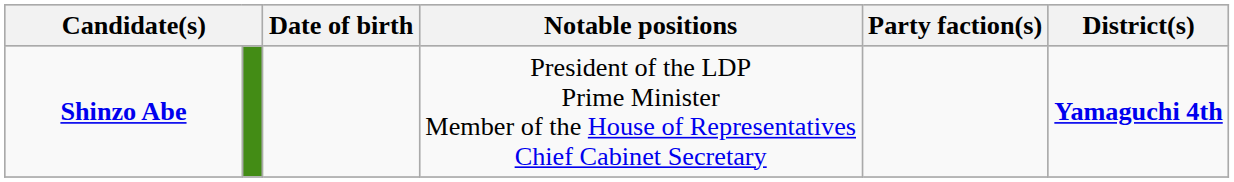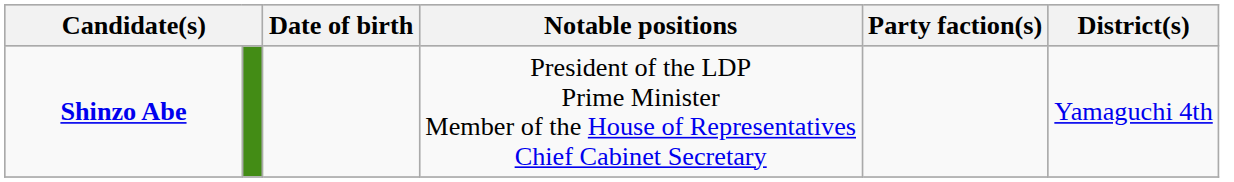(1139, 111) bold -> (1134, 111) normal
